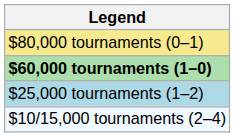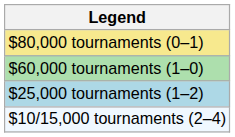(110, 68) bold -> (106, 68) normal
